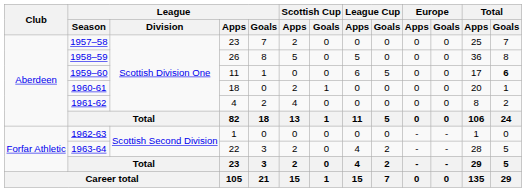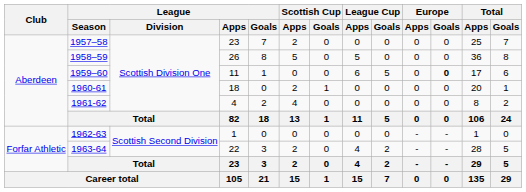(447, 73) normal -> (447, 73) bold
(506, 73) bold -> (506, 73) normal
